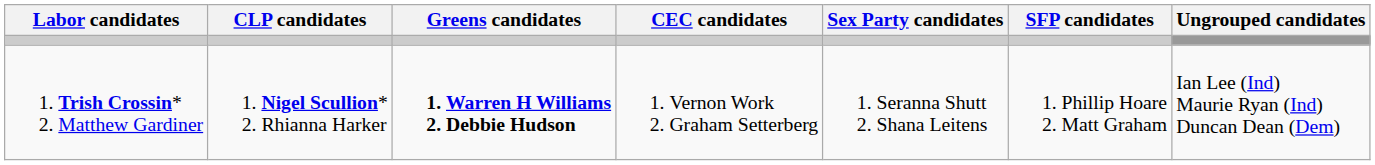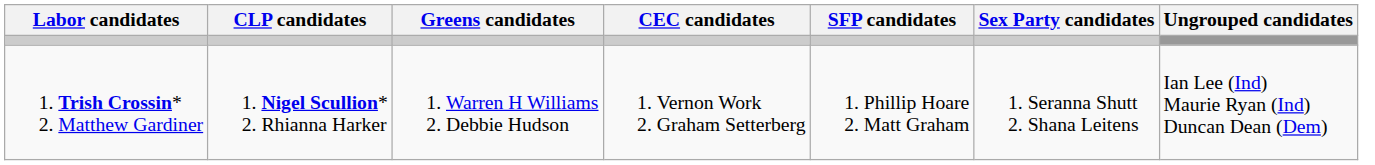columns swapped: (915, 20) <-> (1090, 20)
(504, 113) bold -> (498, 113) normal
